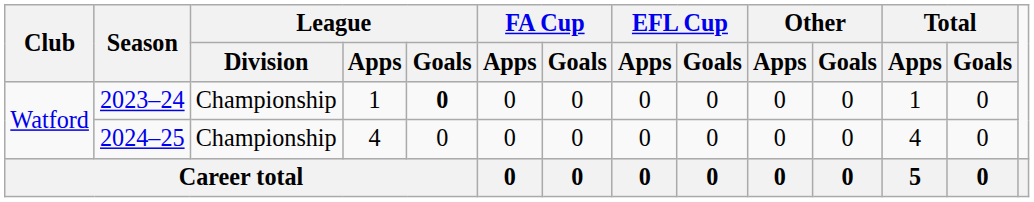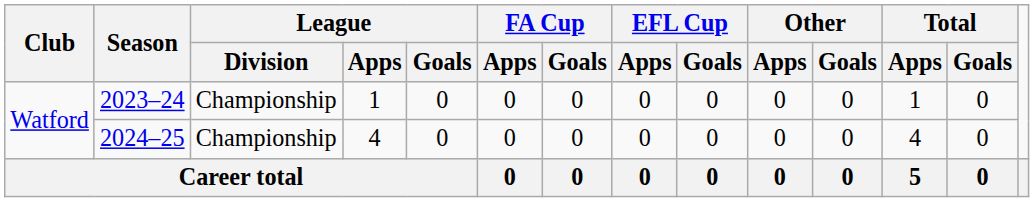(442, 100) bold -> (442, 100) normal
